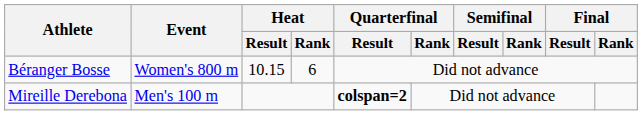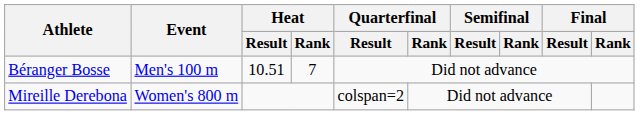(186, 69) Women's 800 m -> (176, 69) Men's 100 m
(266, 69) 10.15 -> (266, 69) 10.51
(312, 69) 6 -> (312, 69) 7
(176, 96) Men's 100 m -> (186, 96) Women's 800 m
(372, 96) bold -> (371, 96) normal
